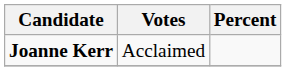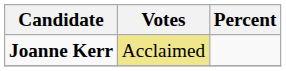(163, 50) no background -> (163, 50) khaki background
